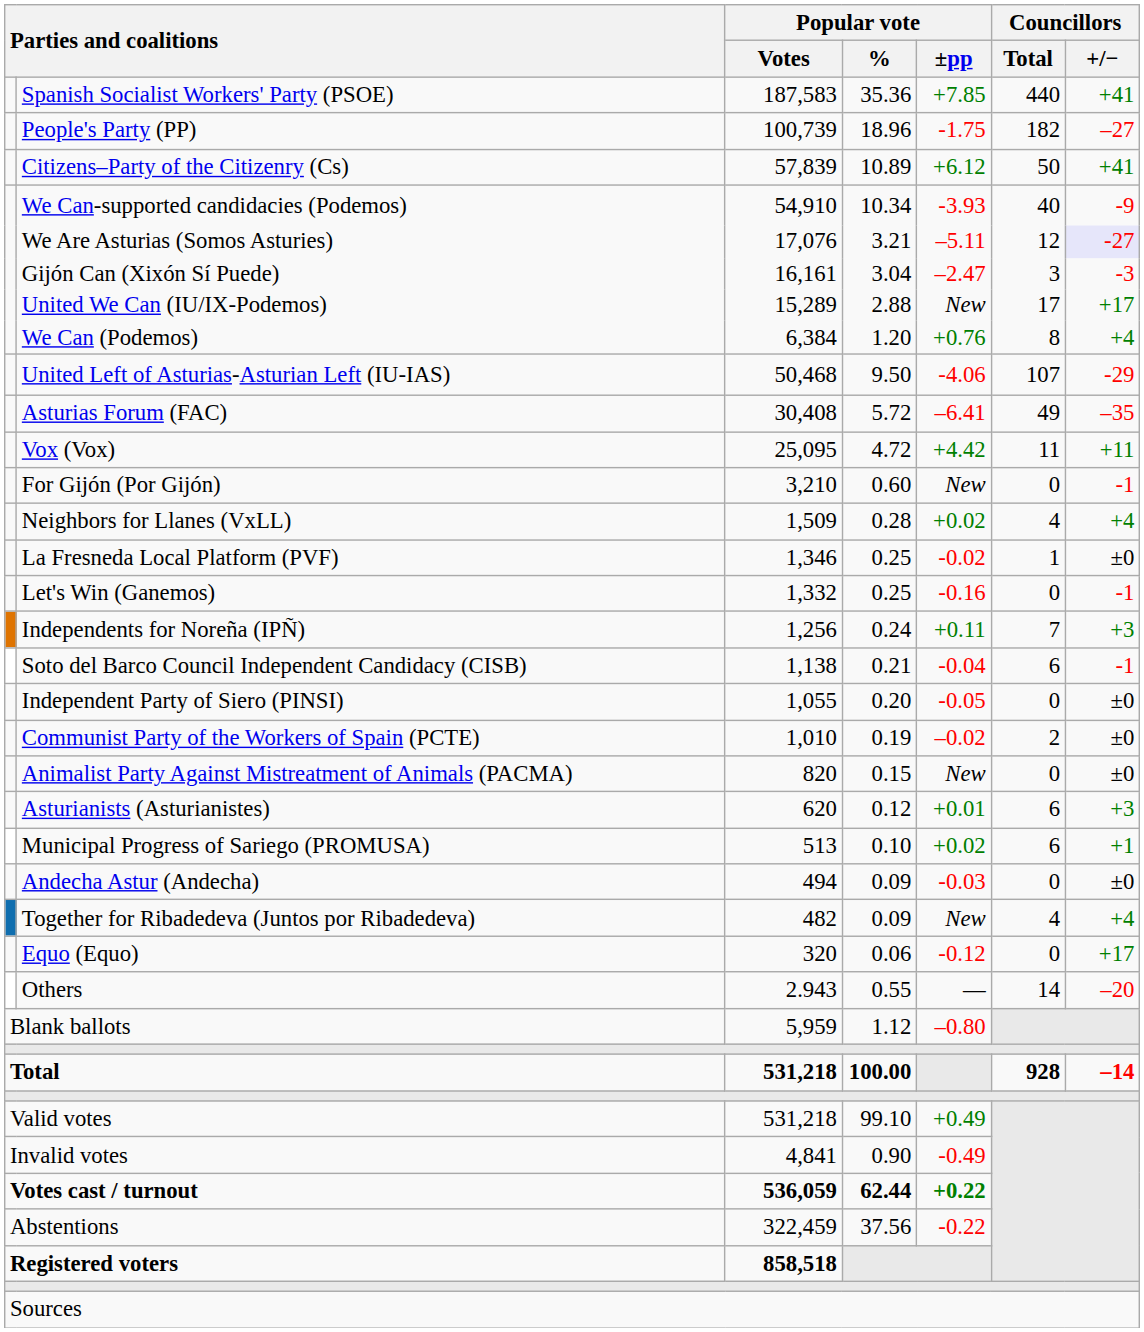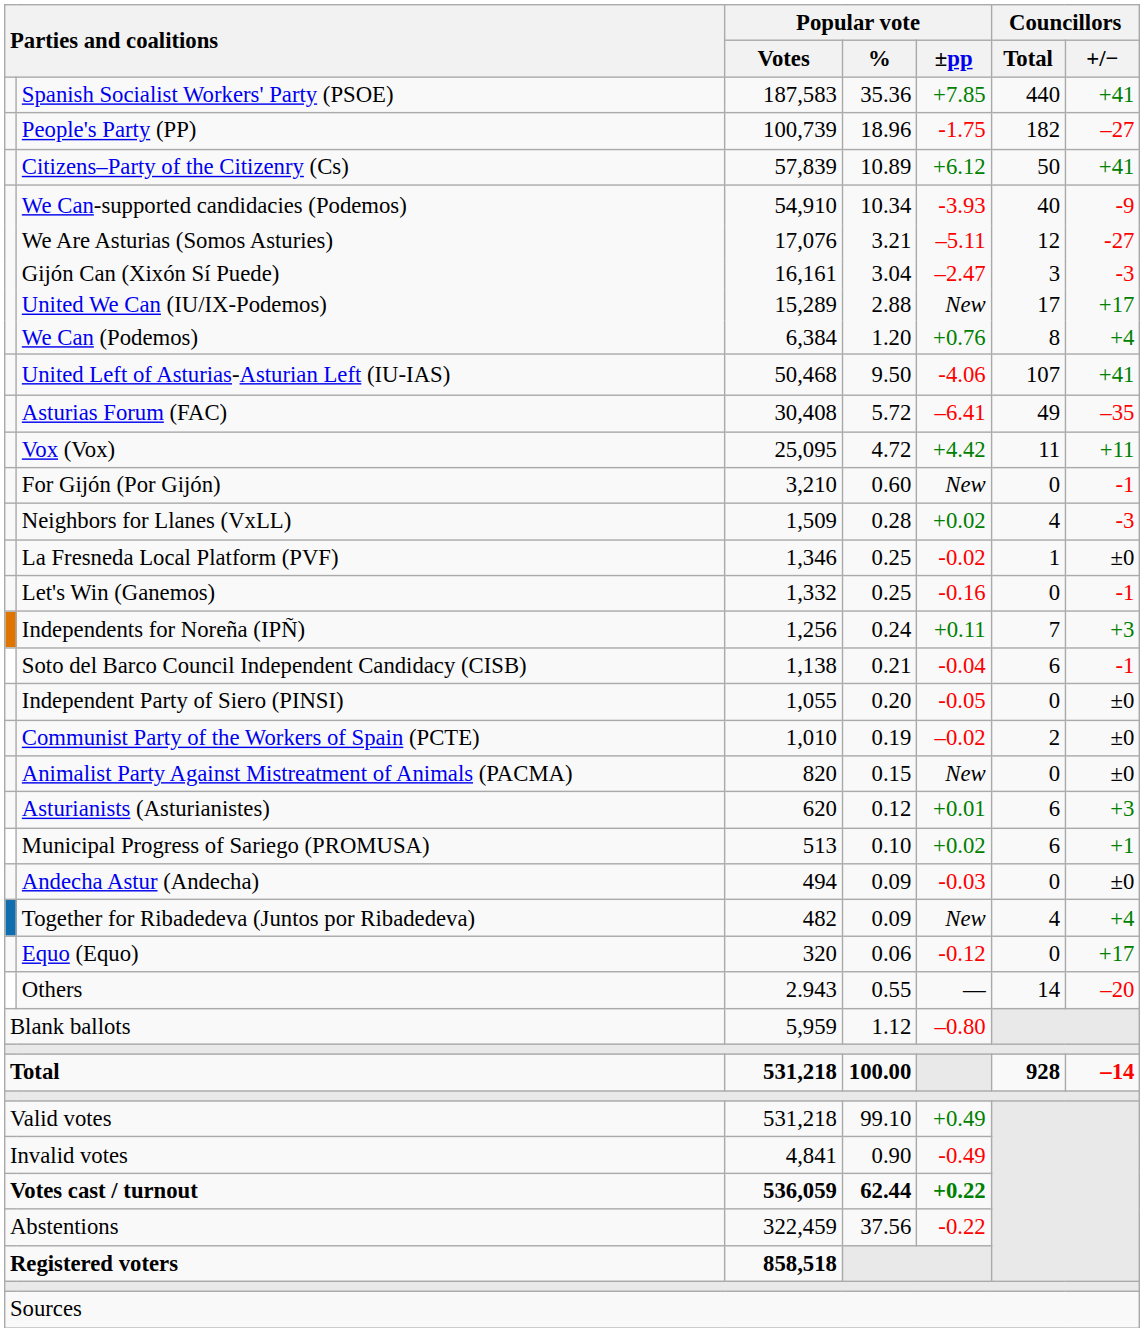(1119, 241) lavender background -> (1119, 241) no background
(1119, 374) -29 -> (1117, 374) +41
(1122, 521) +4 -> (1125, 521) -3
